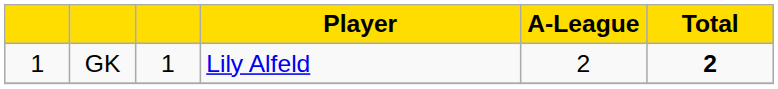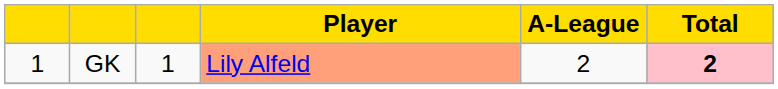(258, 63) no background -> (258, 63) lightsalmon background
(710, 63) no background -> (710, 63) pink background
